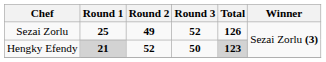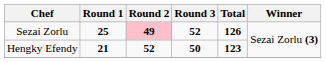(149, 31) no background -> (149, 31) pink background
(103, 48) lightgrey background -> (103, 48) no background
(233, 48) lightgrey background -> (233, 48) no background
